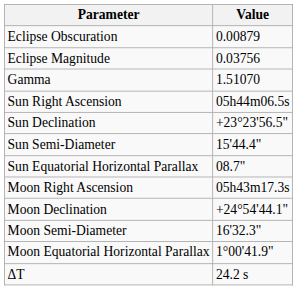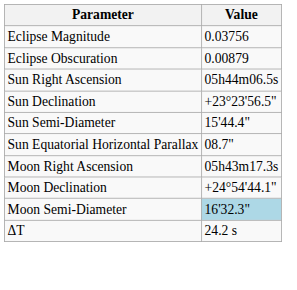rows swapped: (59, 58) <-> (63, 36)
- row: (29, 79)
(239, 230) no background -> (227, 209) lightblue background
- row: (109, 252)
